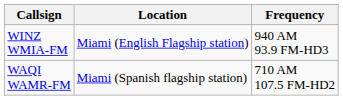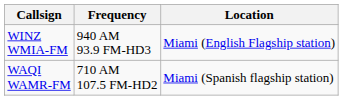columns swapped: (295, 14) <-> (163, 14)
